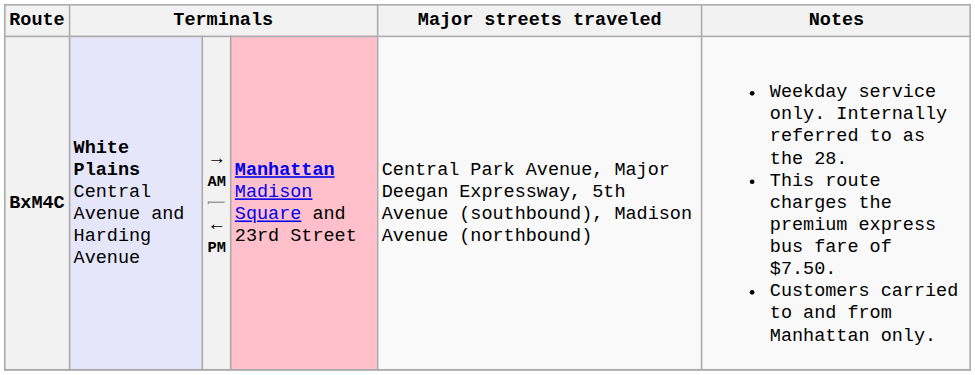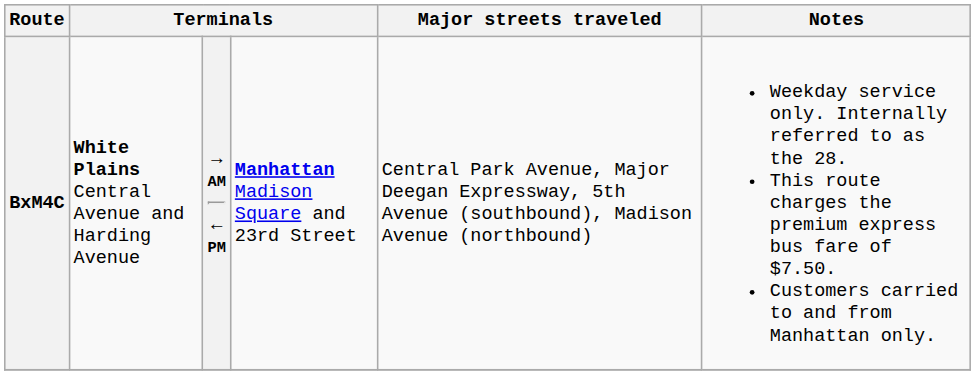(129, 202) lavender background -> (129, 202) no background
(296, 202) pink background -> (296, 202) no background
